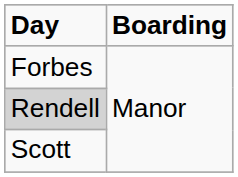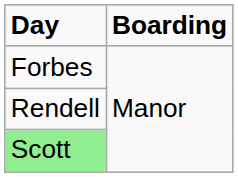(55, 108) lightgrey background -> (55, 108) no background
(41, 150) no background -> (41, 150) lightgreen background
